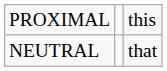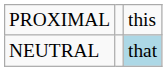(143, 50) no background -> (143, 50) lightblue background
